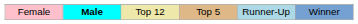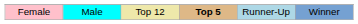(92, 12) bold -> (92, 12) normal
(208, 12) normal -> (208, 12) bold
